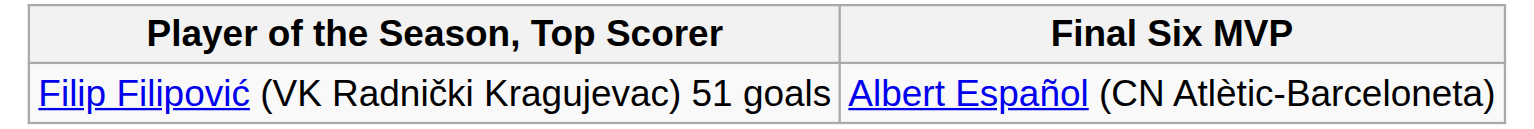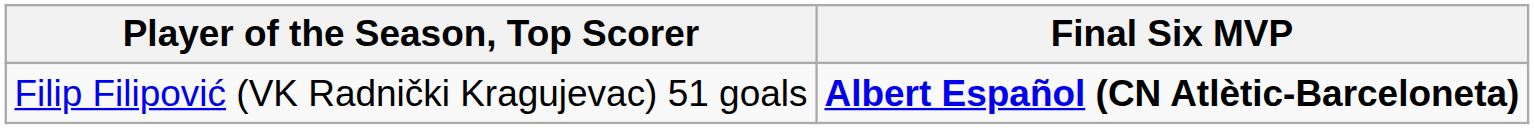(1172, 92) normal -> (1172, 92) bold
